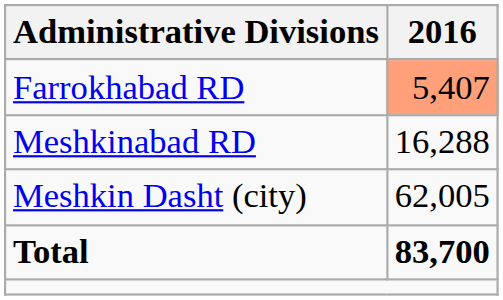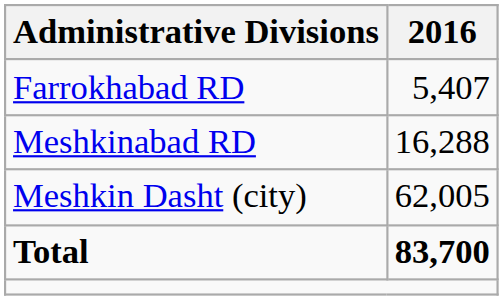(451, 86) lightsalmon background -> (451, 86) no background
